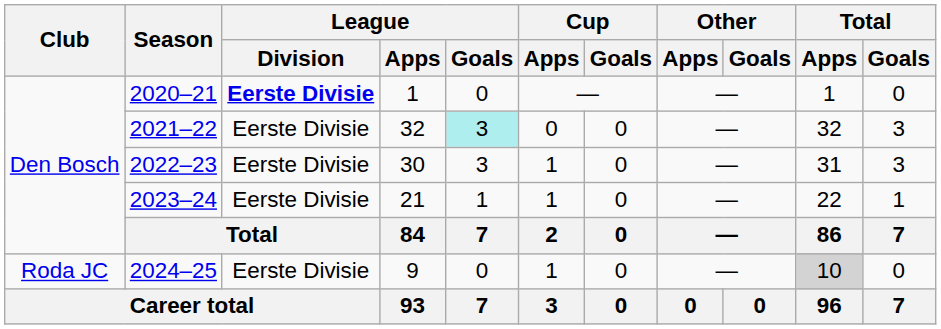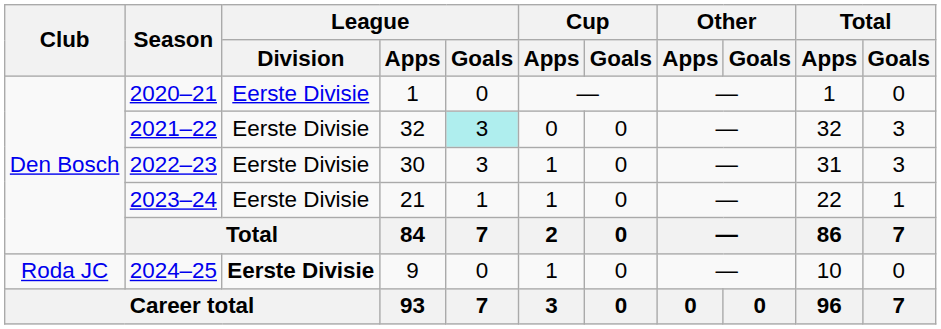(301, 93) bold -> (301, 93) normal
(301, 270) normal -> (301, 270) bold
(829, 270) lightgrey background -> (829, 270) no background
